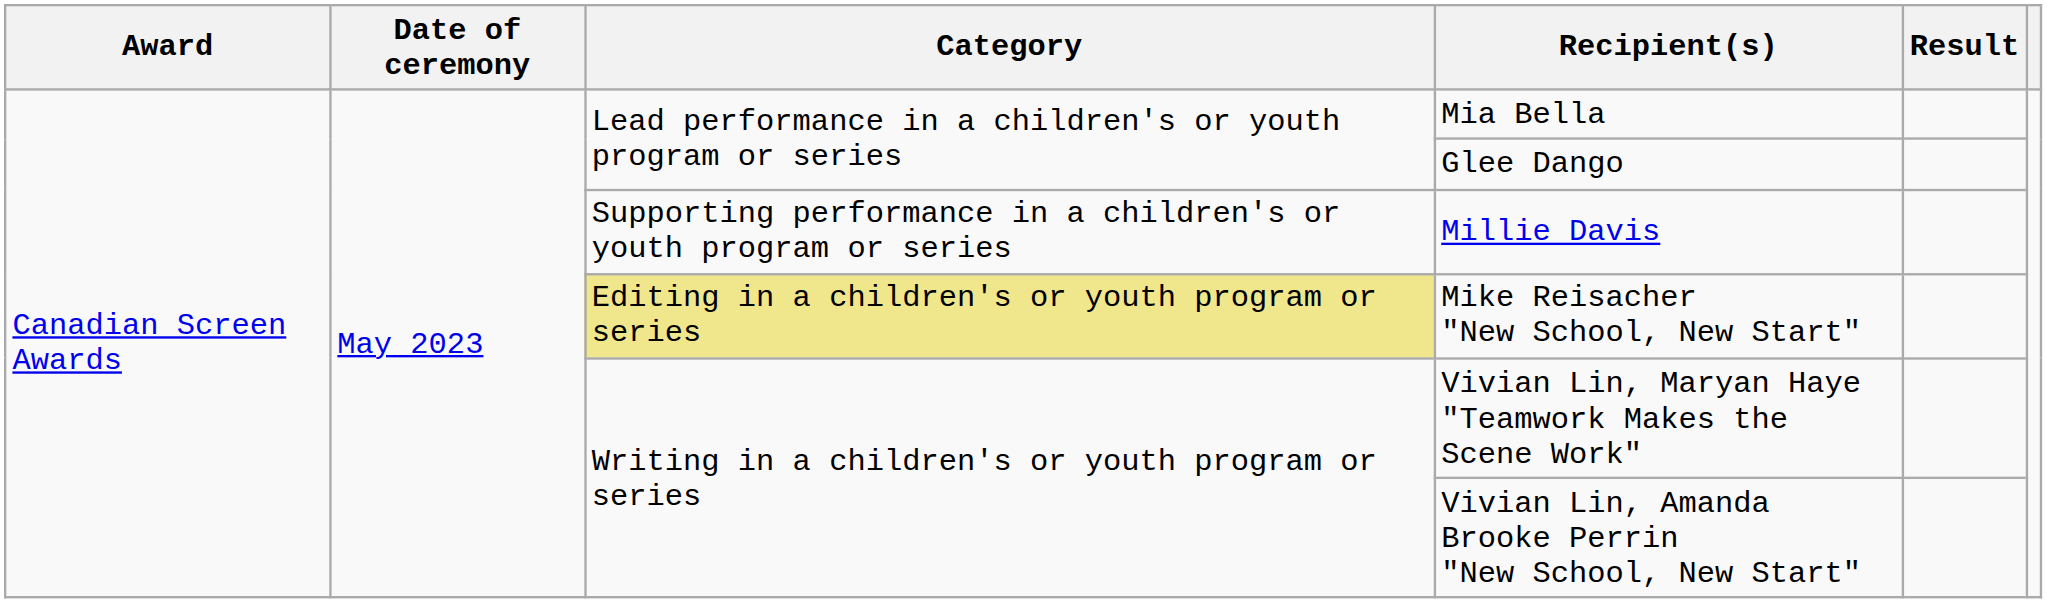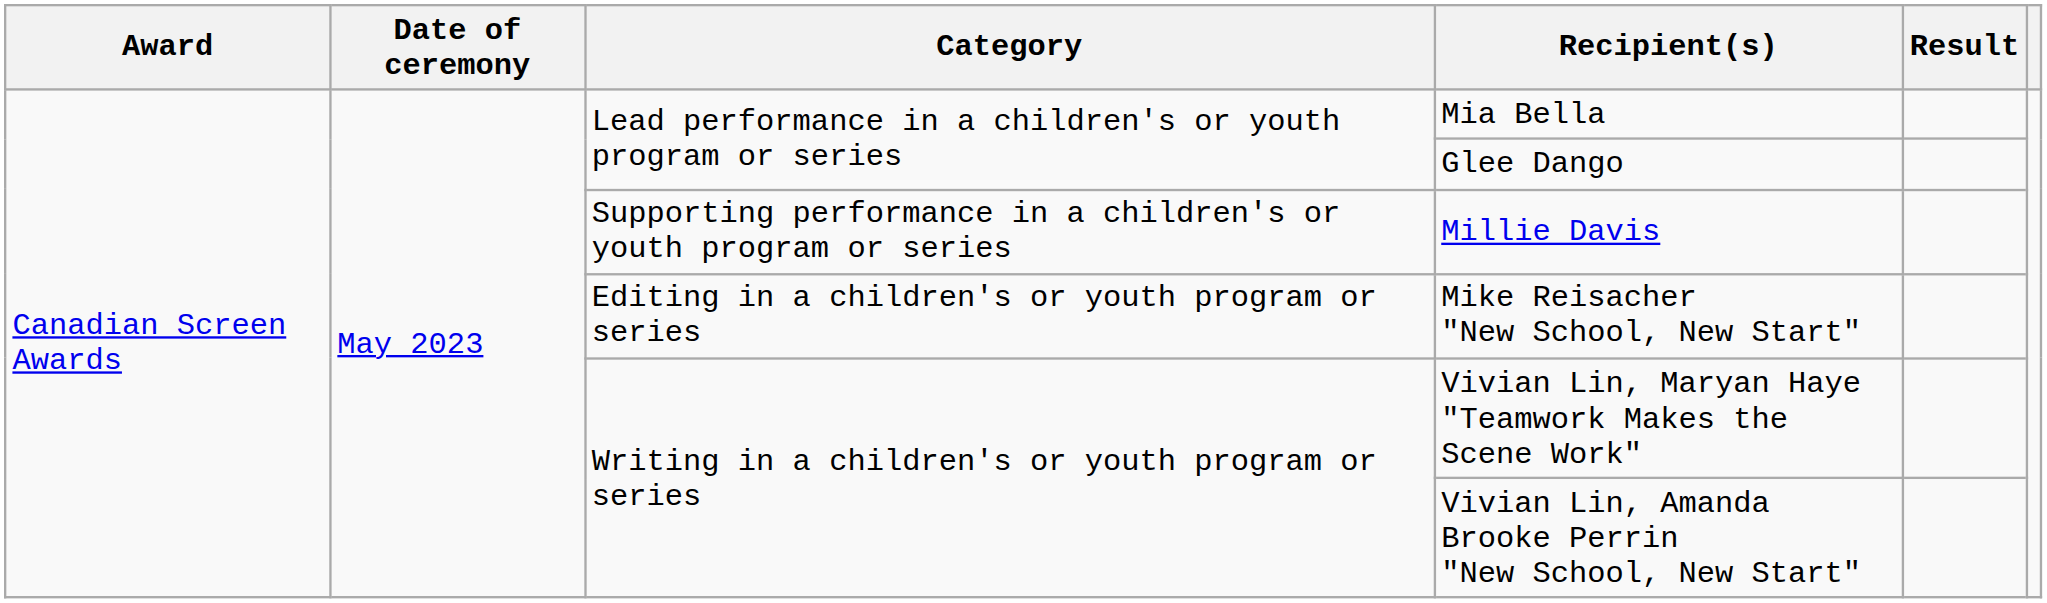(984, 316) khaki background -> (984, 316) no background
